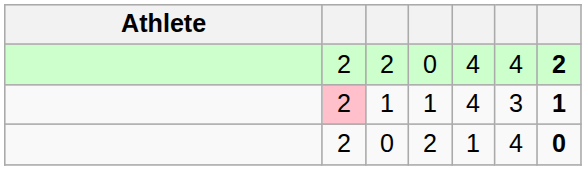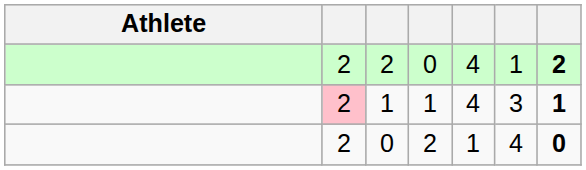(516, 64) 4 -> (516, 64) 1
